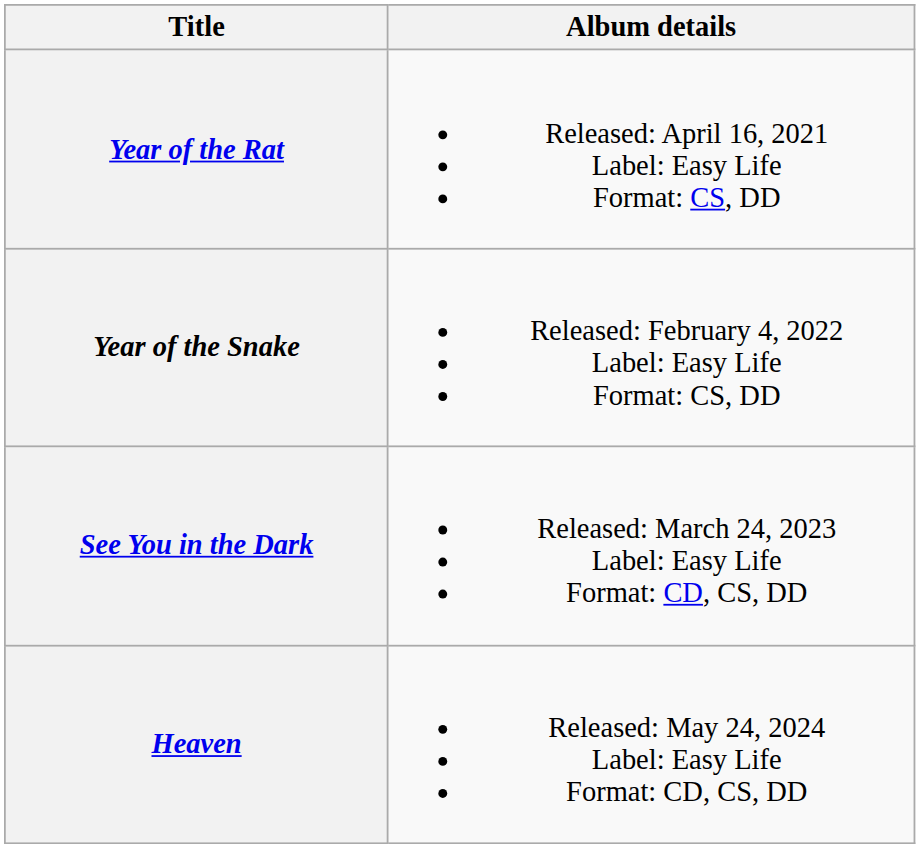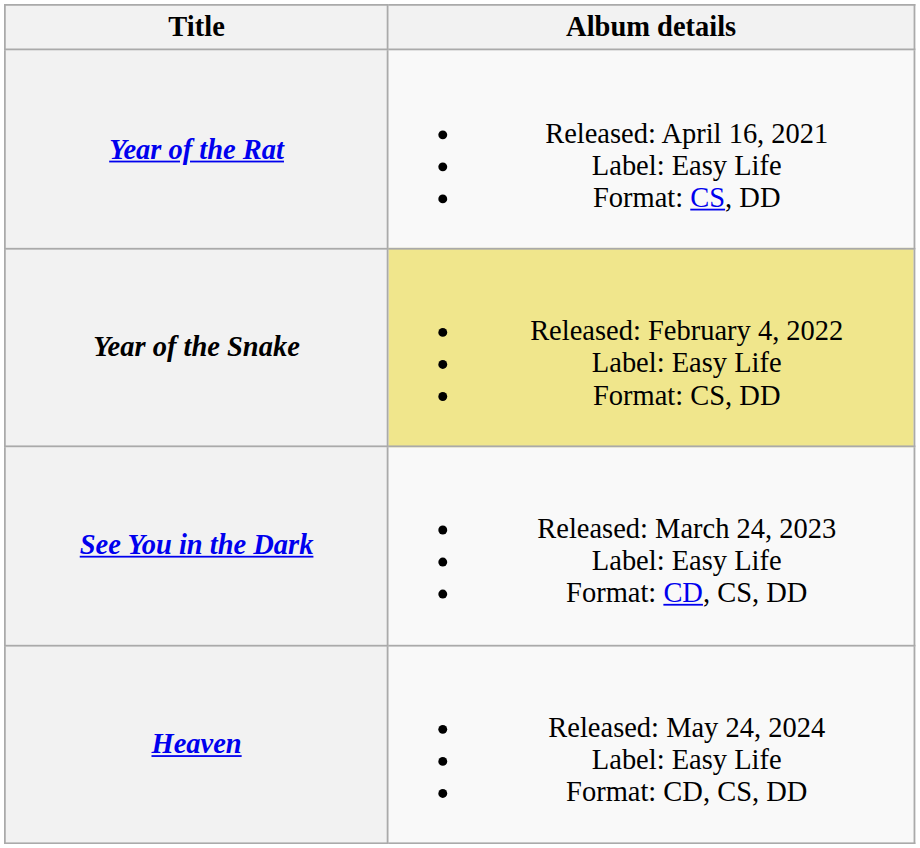(651, 363) no background -> (651, 363) khaki background
